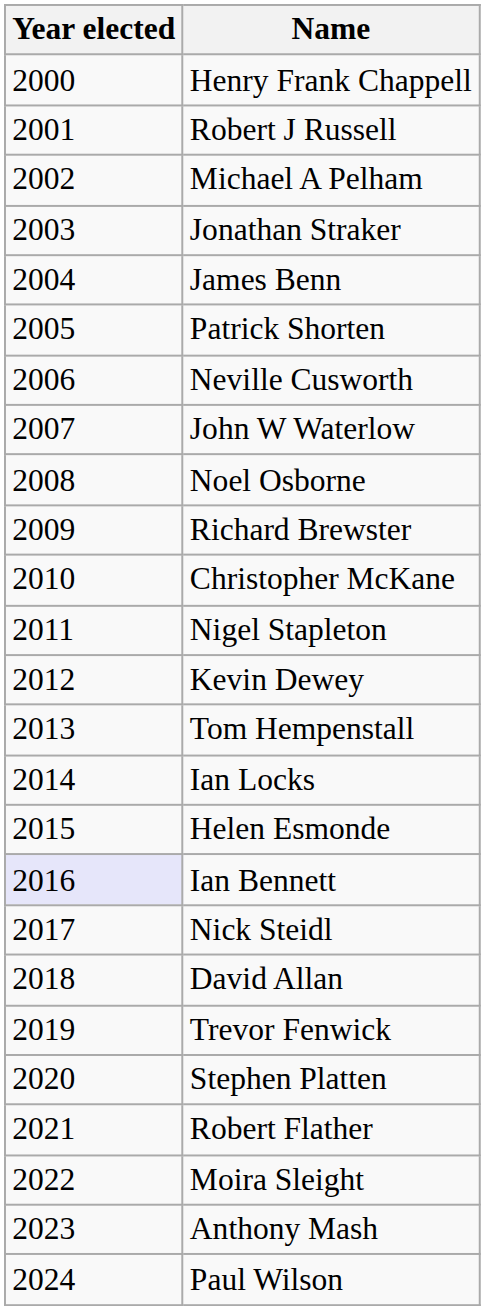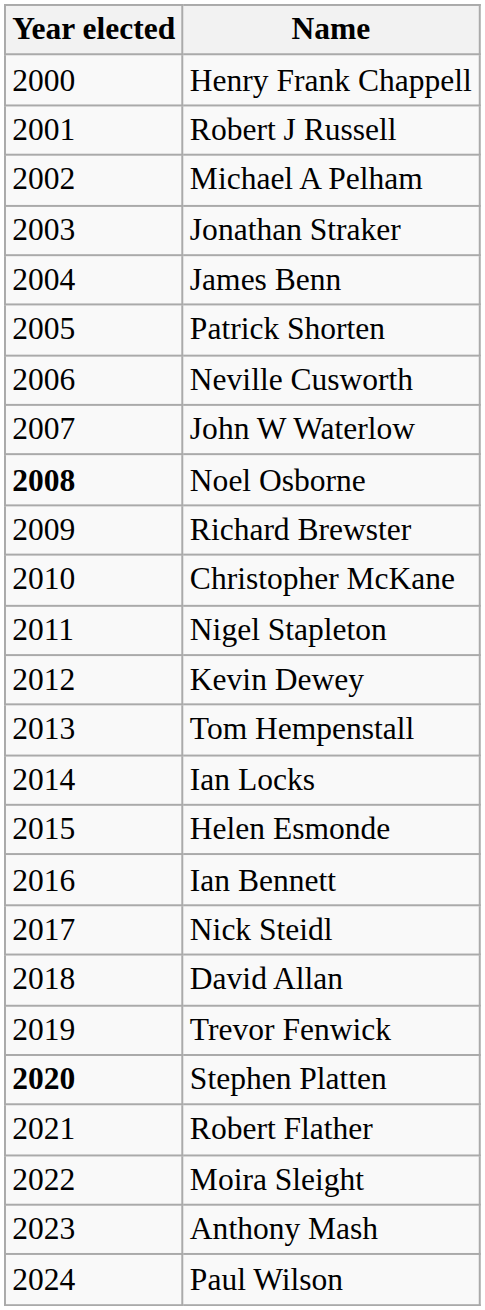(44, 479) normal -> (44, 479) bold
(44, 879) lavender background -> (44, 879) no background
(44, 1079) normal -> (44, 1079) bold
